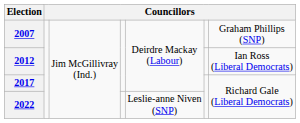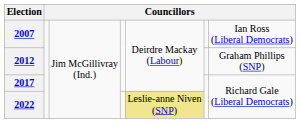(252, 34) Graham Phillips (SNP) -> (252, 34) Ian Ross (Liberal Democrats)
(252, 61) Ian Ross (Liberal Democrats) -> (252, 61) Graham Phillips (SNP)
(165, 104) no background -> (165, 104) khaki background
